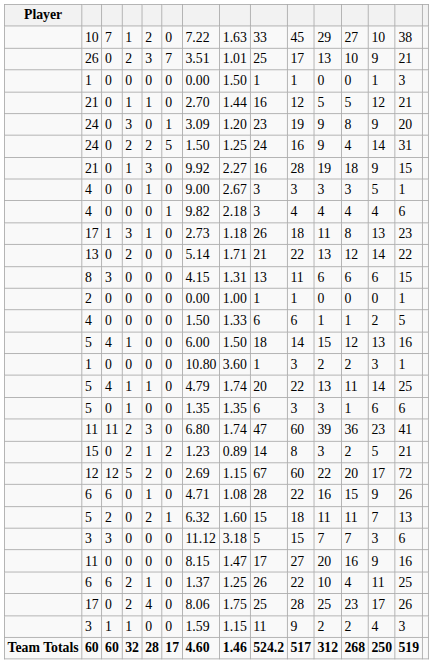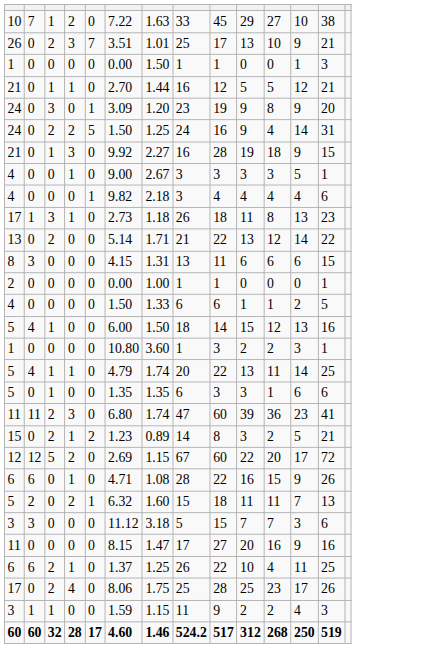- column: (43, 15)
